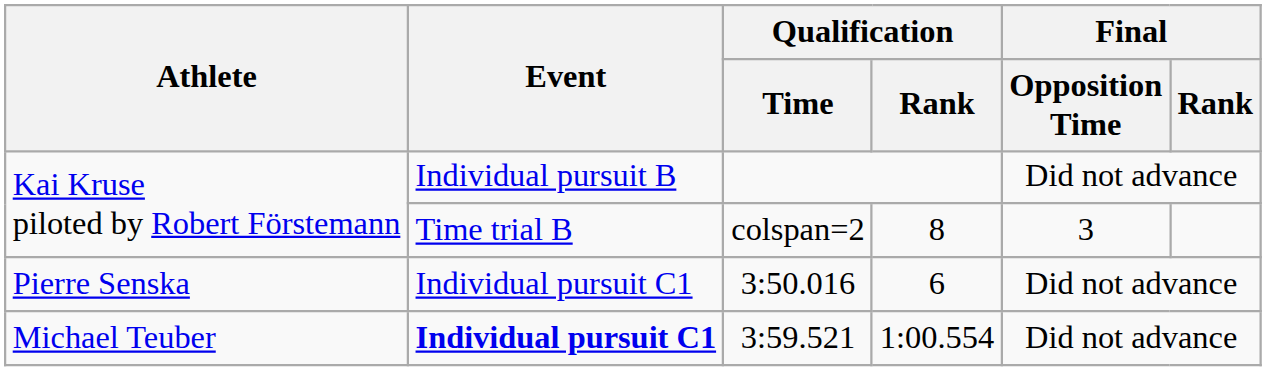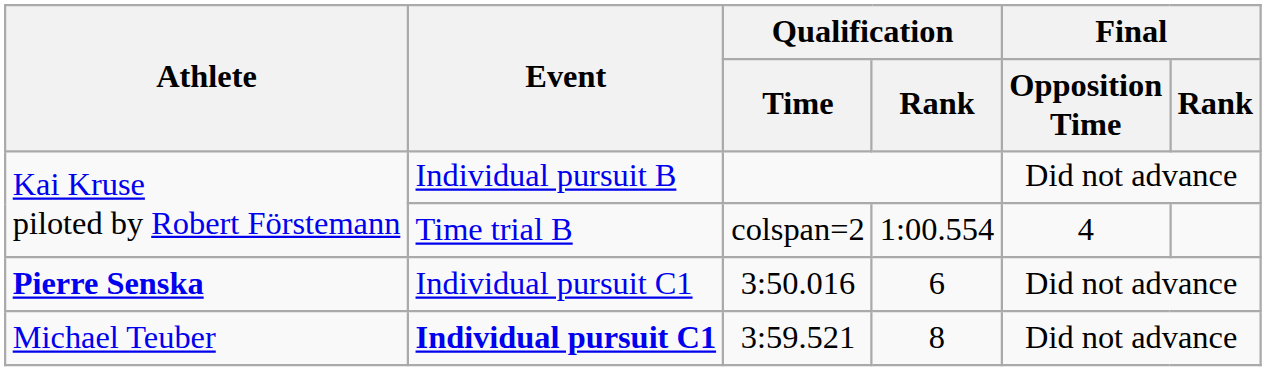(937, 230) 8 -> (937, 230) 1:00.554
(1086, 230) 3 -> (1086, 230) 4
(101, 283) normal -> (108, 283) bold
(937, 337) 1:00.554 -> (937, 337) 8
